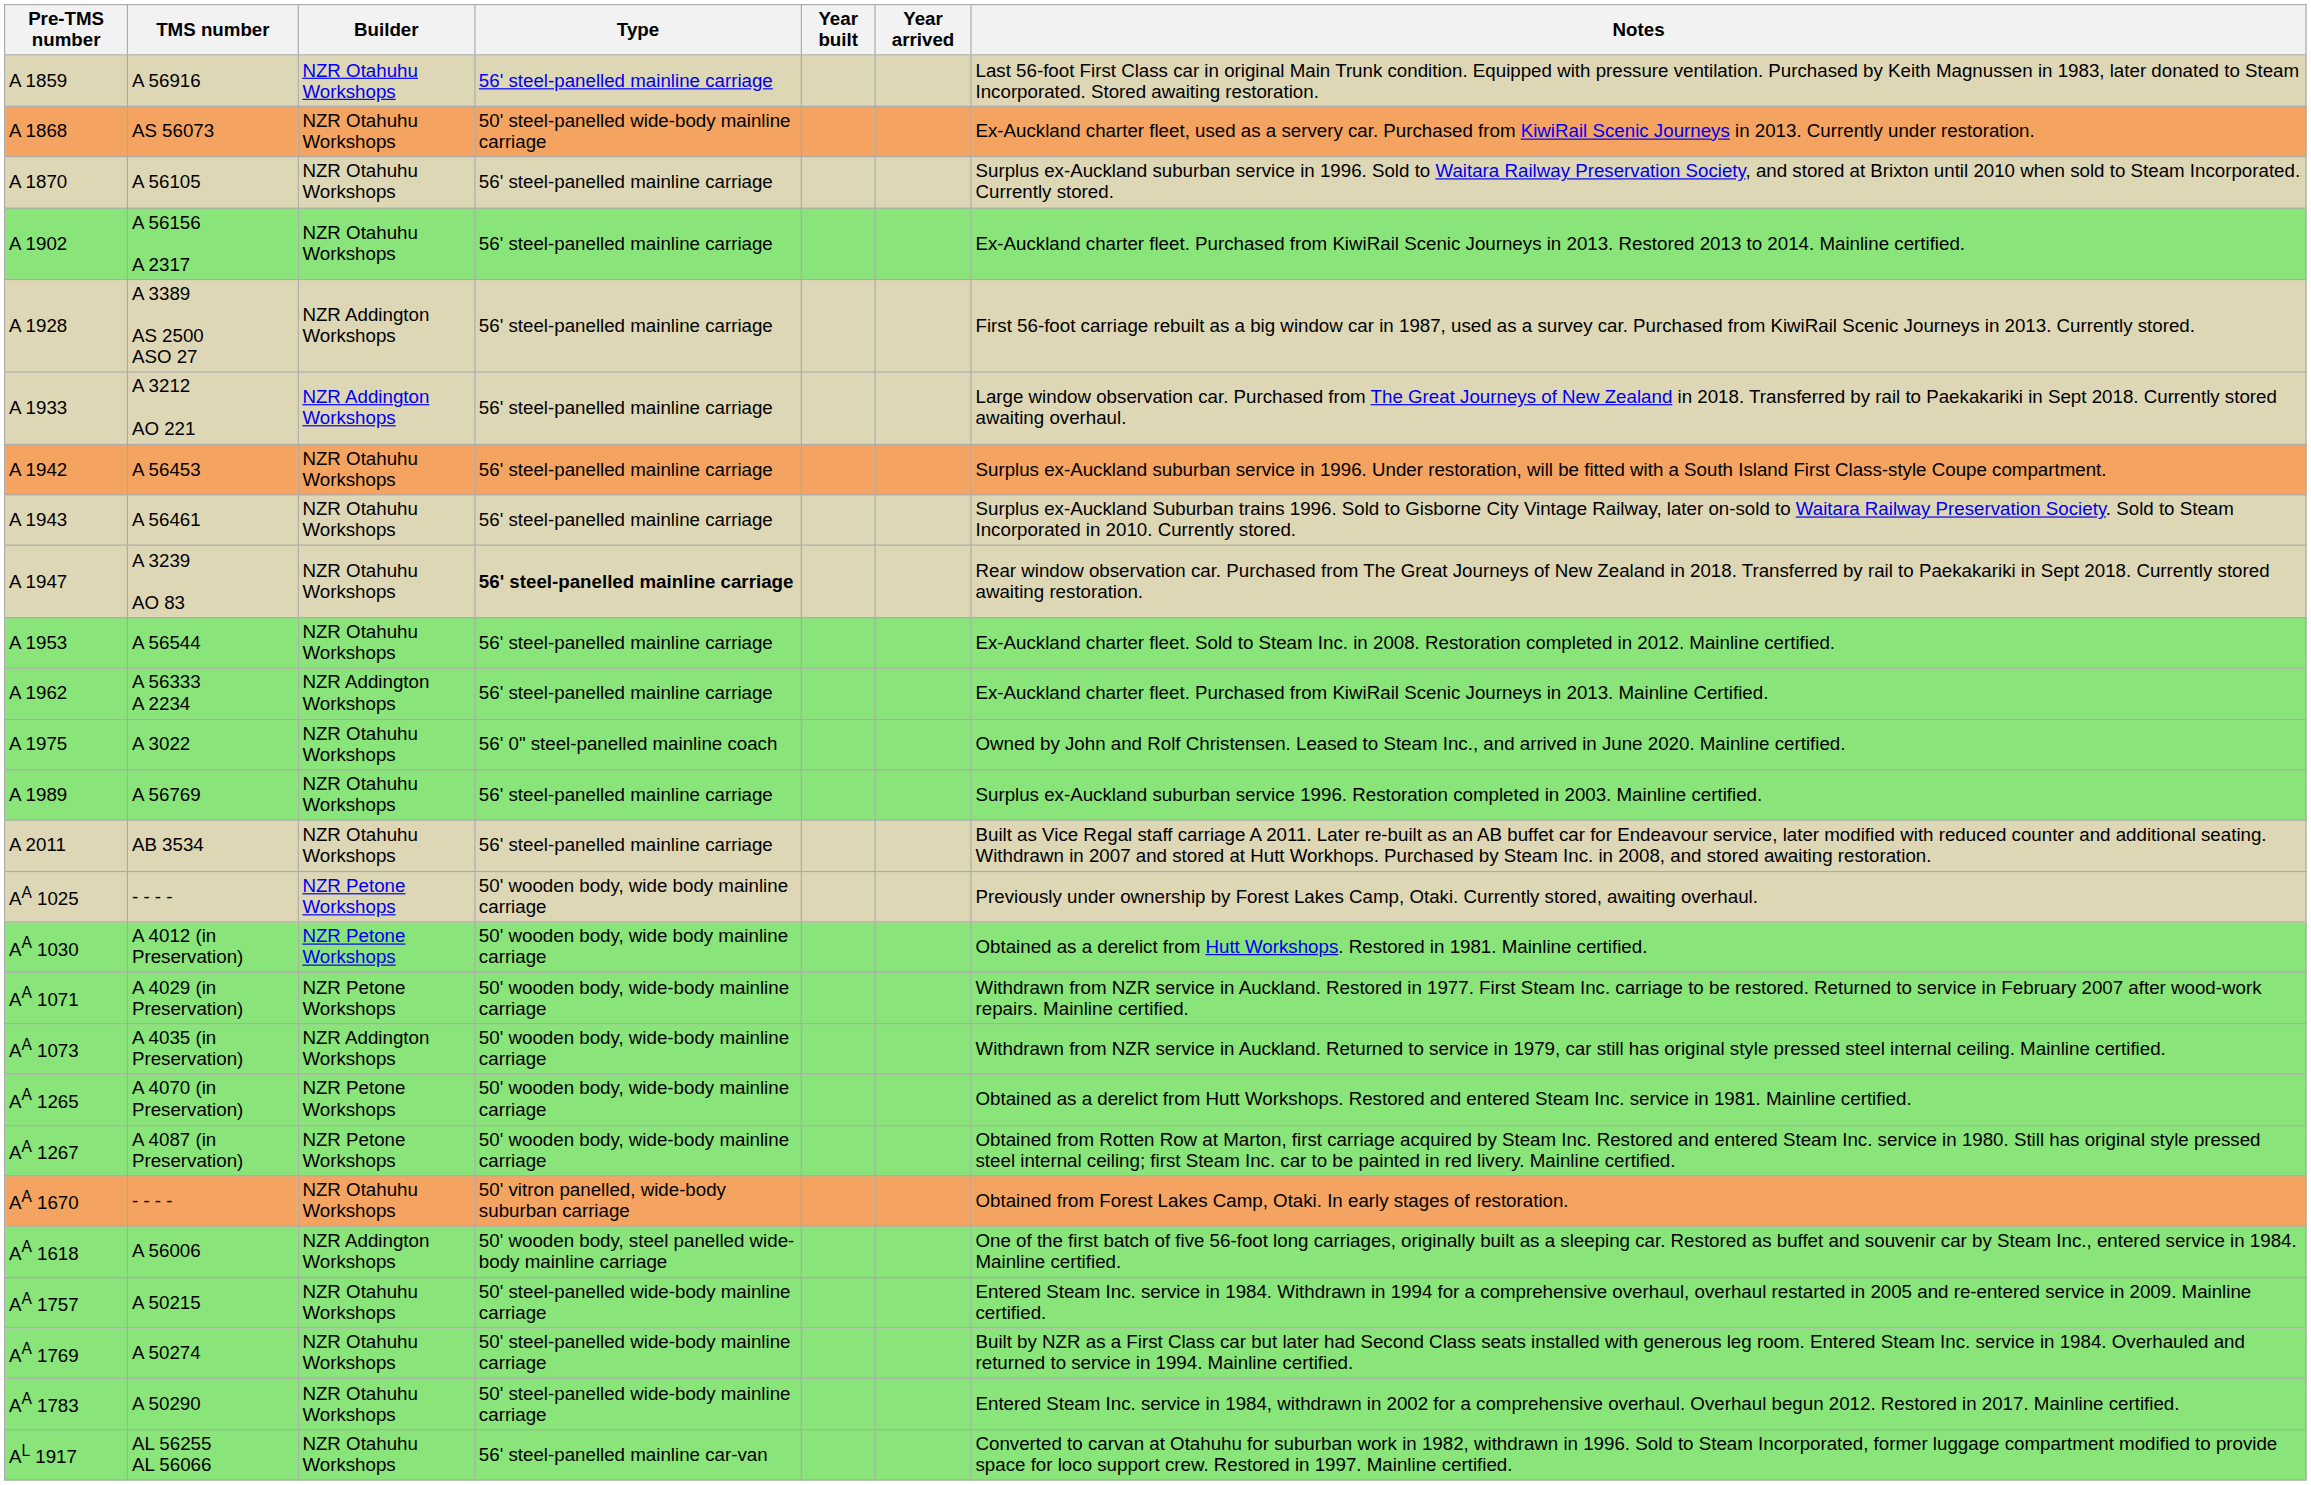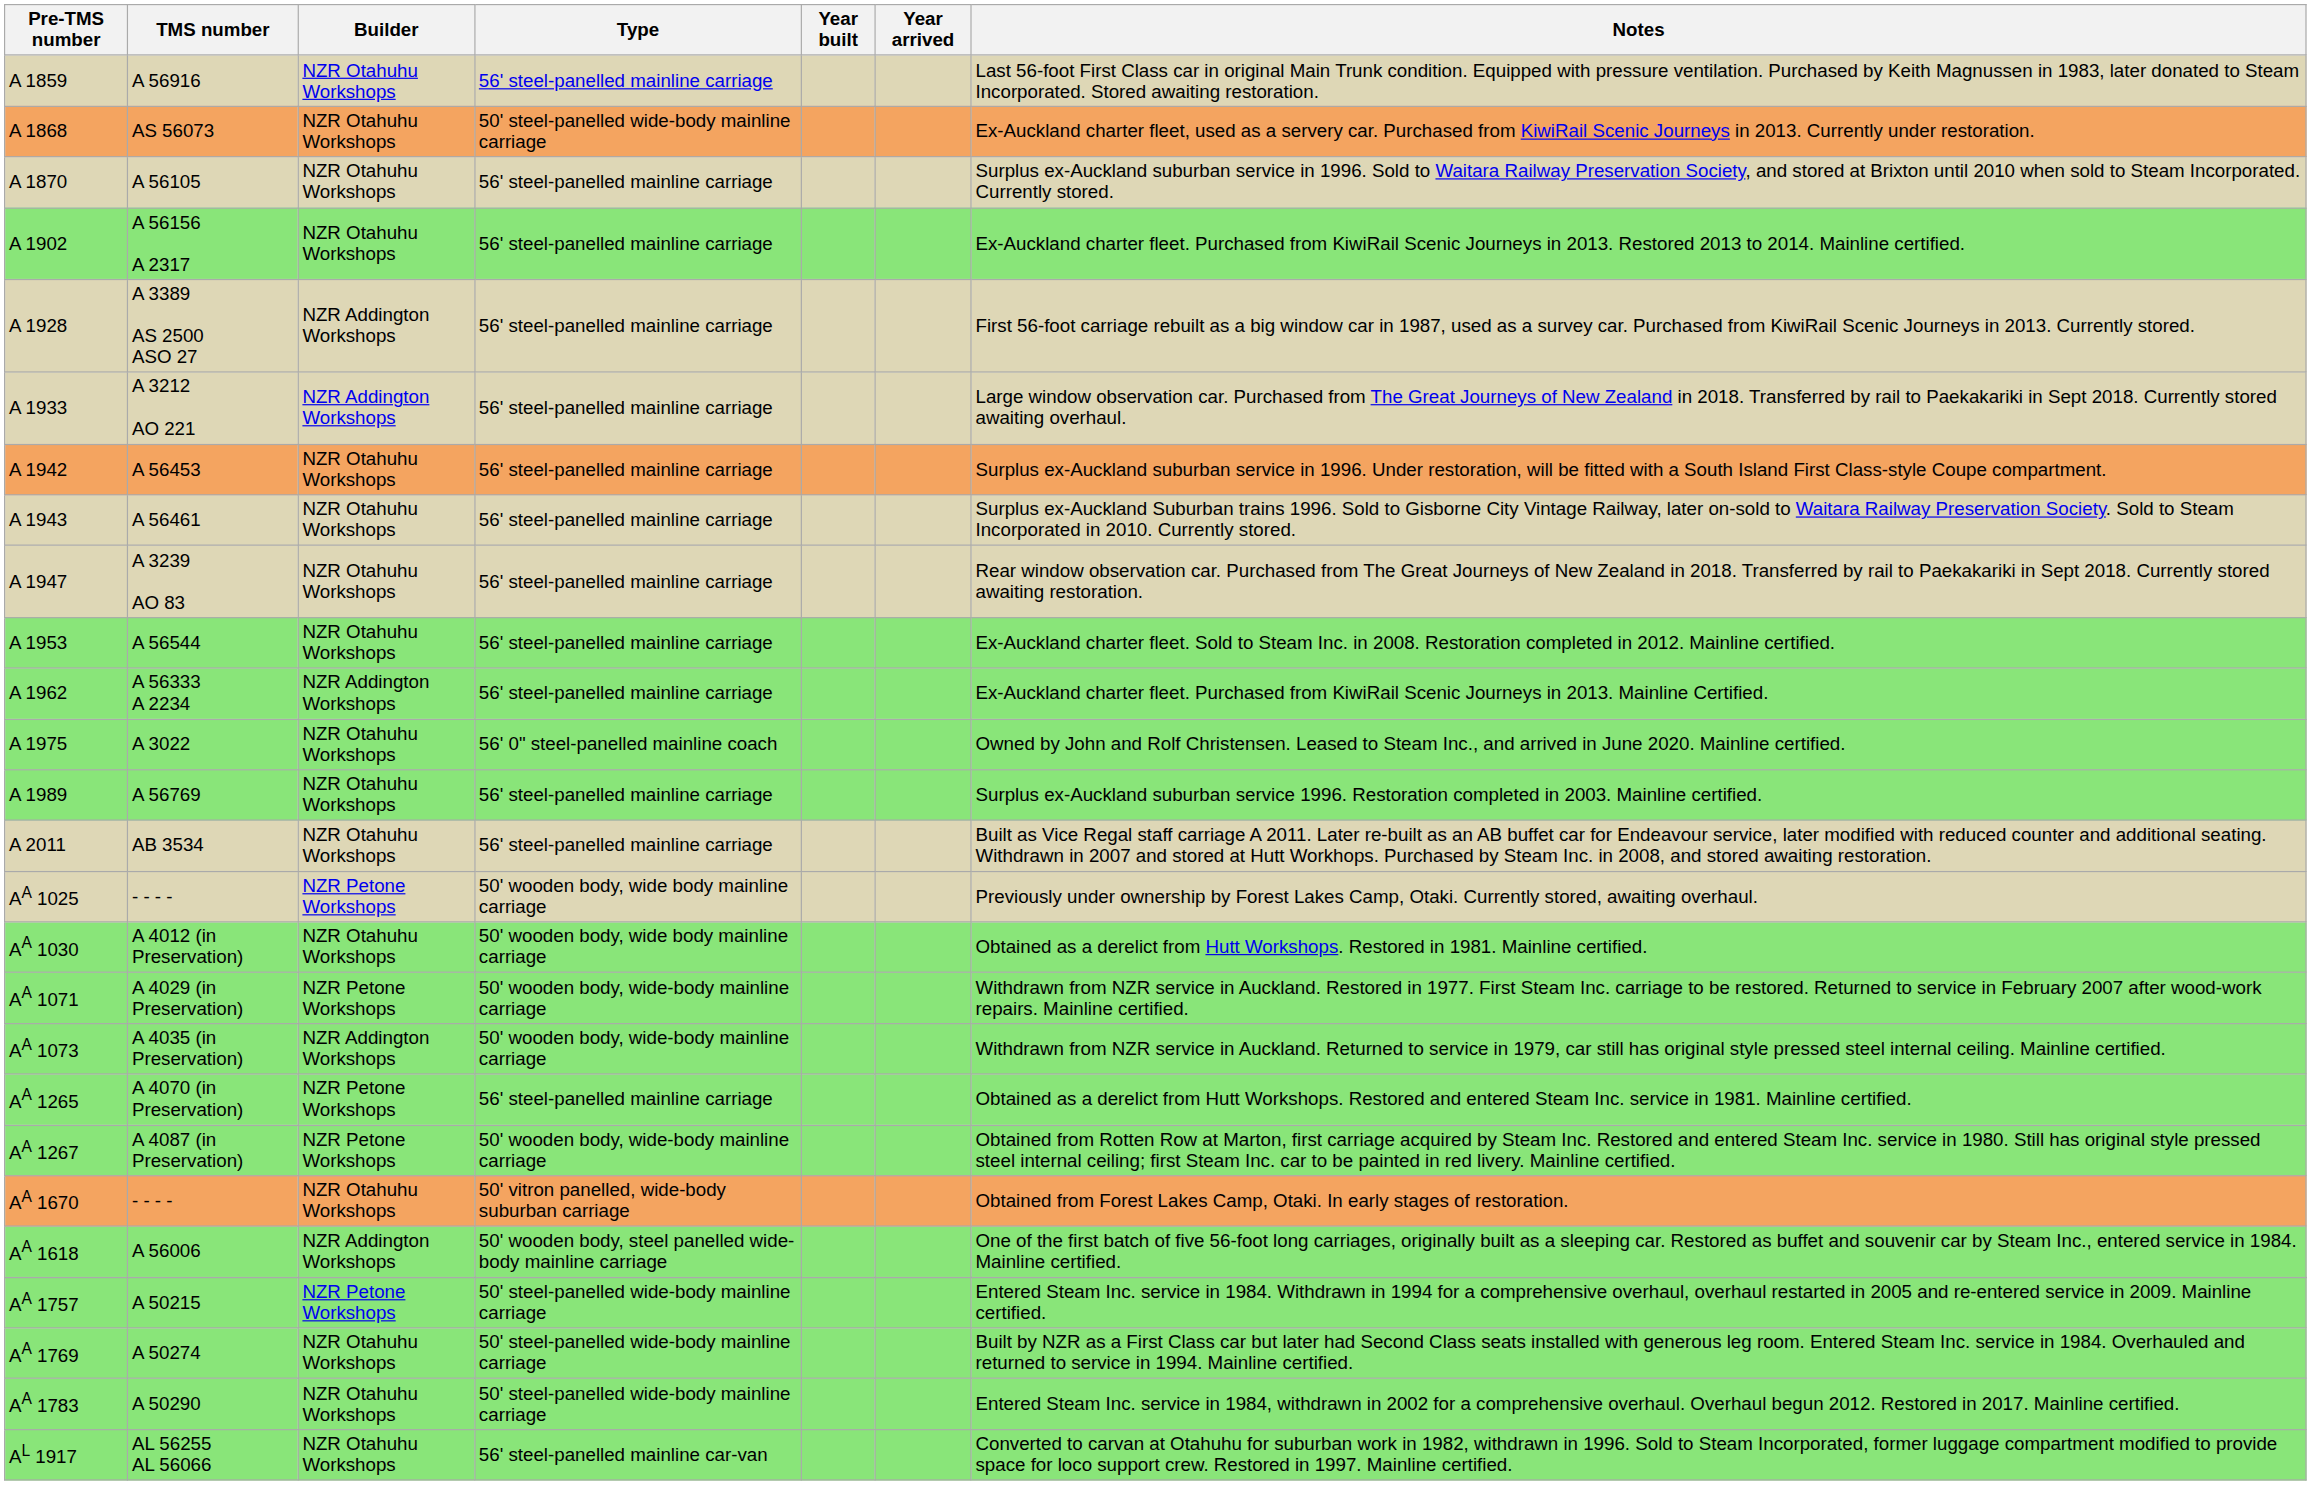(636, 581) bold -> (626, 581) normal
(354, 947) NZR Petone Workshops -> (360, 947) NZR Otahuhu Workshops
(634, 1099) 50' wooden body, wide-body mainline carriage -> (626, 1099) 56' steel-panelled mainline carriage
(360, 1302) NZR Otahuhu Workshops -> (354, 1302) NZR Petone Workshops
